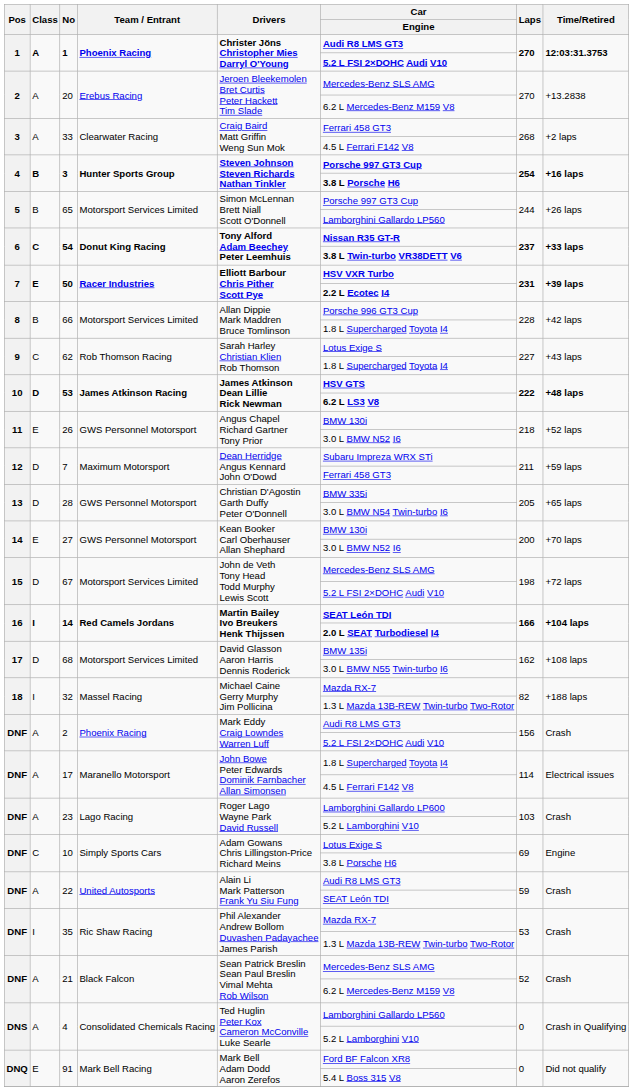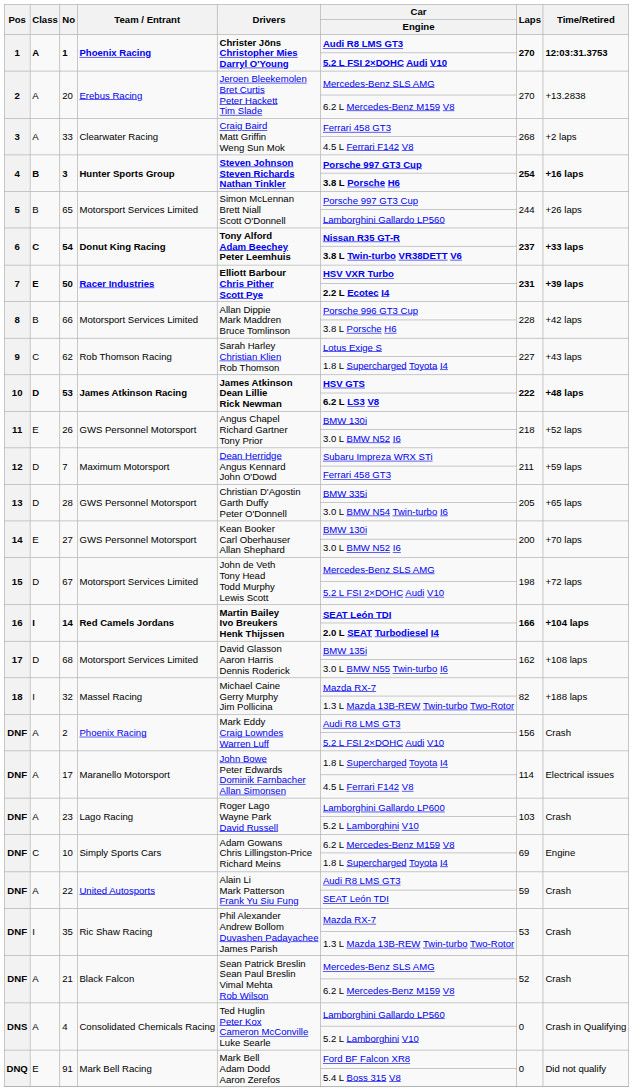(385, 329) 1.8 L Supercharged Toyota I4 -> (360, 329) 3.8 L Porsche H6
(352, 844) Lotus Exige S -> (389, 844) 6.2 L Mercedes-Benz M159 V8
(360, 863) 3.8 L Porsche H6 -> (385, 863) 1.8 L Supercharged Toyota I4
